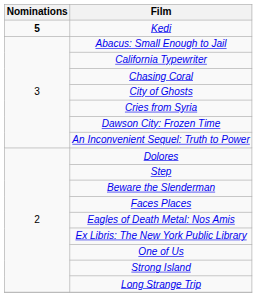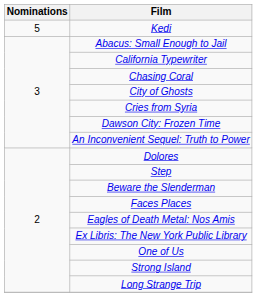(37, 28) bold -> (37, 28) normal
